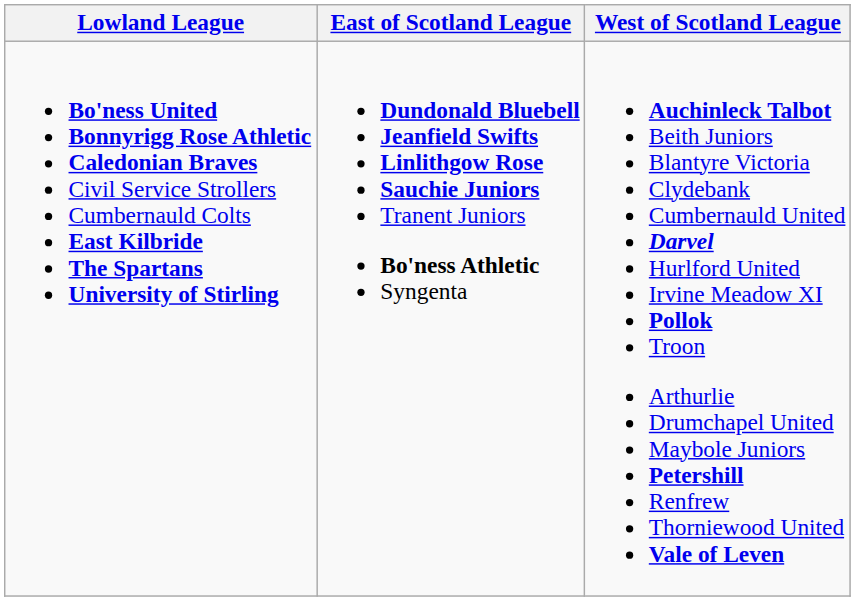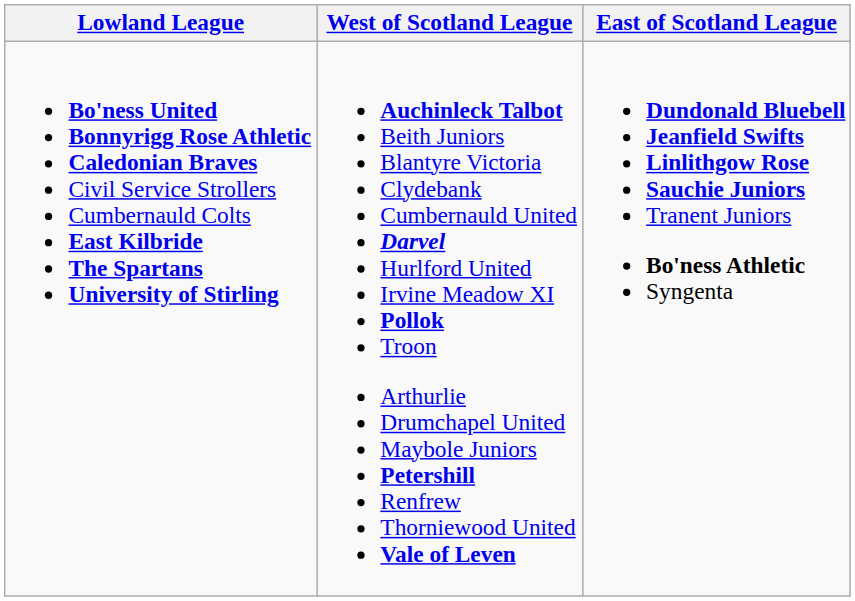columns swapped: (451, 23) <-> (718, 23)
